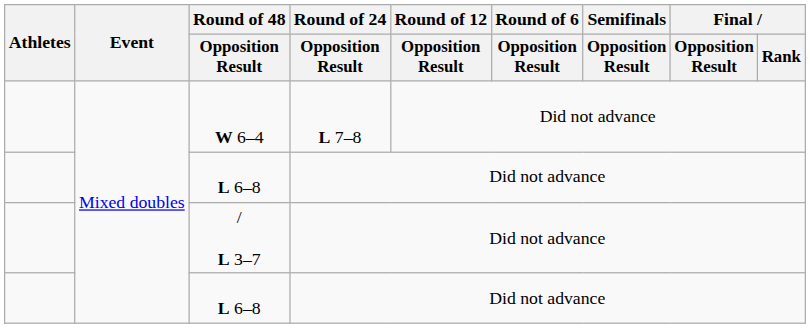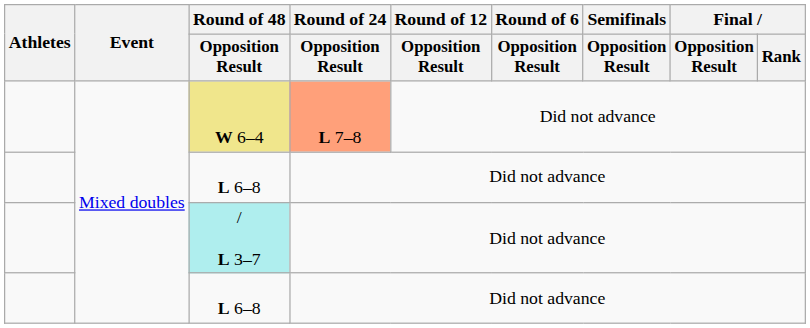(239, 137) no background -> (239, 137) khaki background
(340, 137) no background -> (340, 137) lightsalmon background
(239, 238) no background -> (239, 238) paleturquoise background
